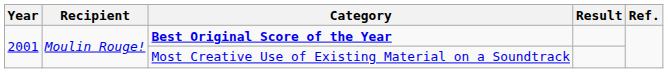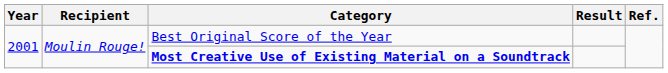(272, 36) bold -> (272, 36) normal
(361, 57) normal -> (361, 57) bold
